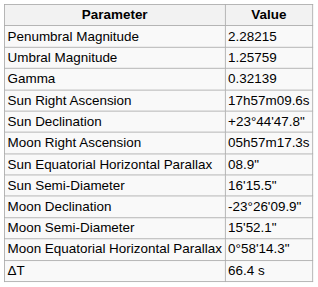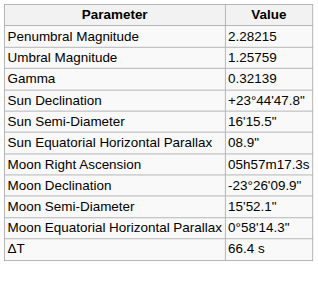- row: (70, 100)
rows swapped: (66, 185) <-> (74, 143)
